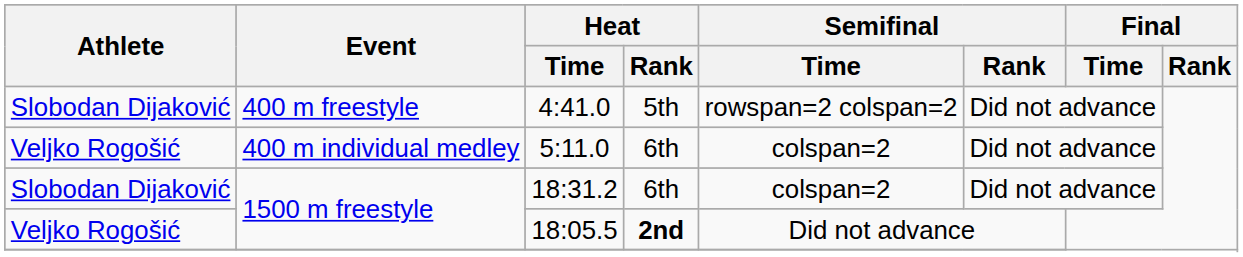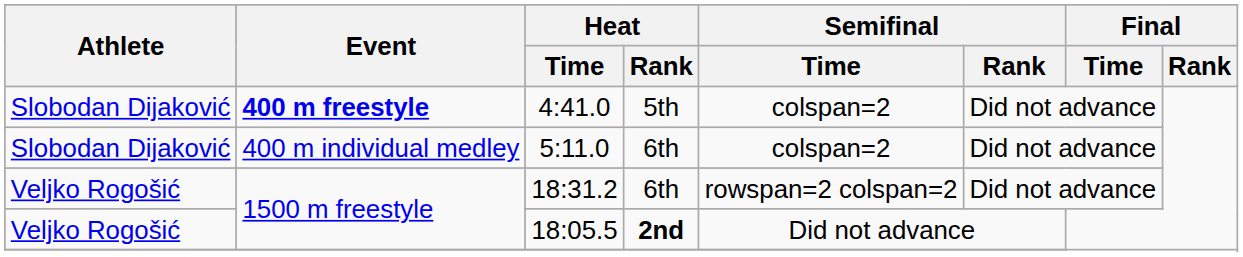(331, 107) normal -> (336, 107) bold
(831, 107) rowspan=2 colspan=2 -> (831, 107) colspan=2
(96, 148) Veljko Rogošić -> (121, 148) Slobodan Dijaković
(121, 189) Slobodan Dijaković -> (96, 189) Veljko Rogošić
(831, 189) colspan=2 -> (831, 189) rowspan=2 colspan=2
